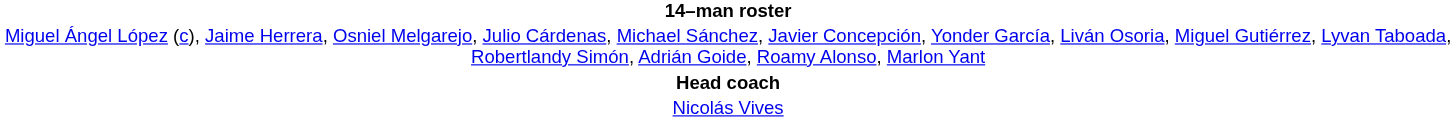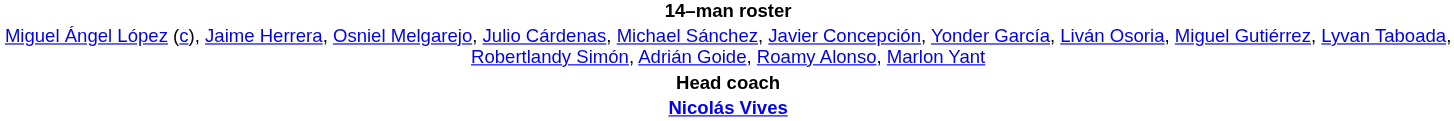(728, 108) normal -> (728, 108) bold
